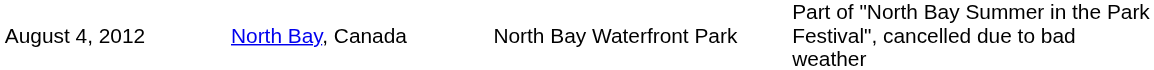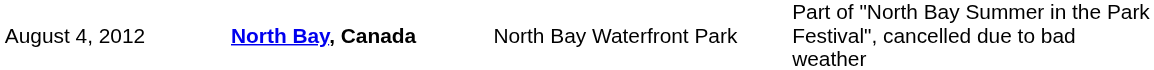(319, 35) normal -> (324, 35) bold
